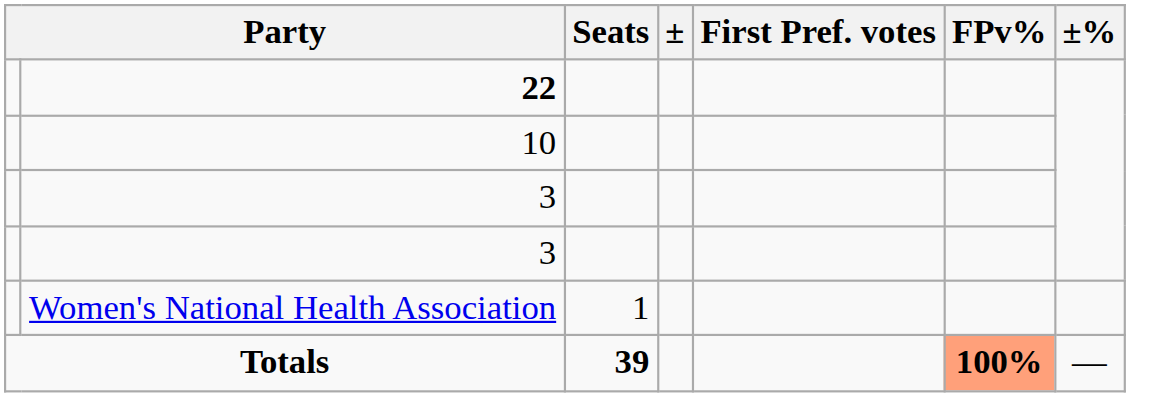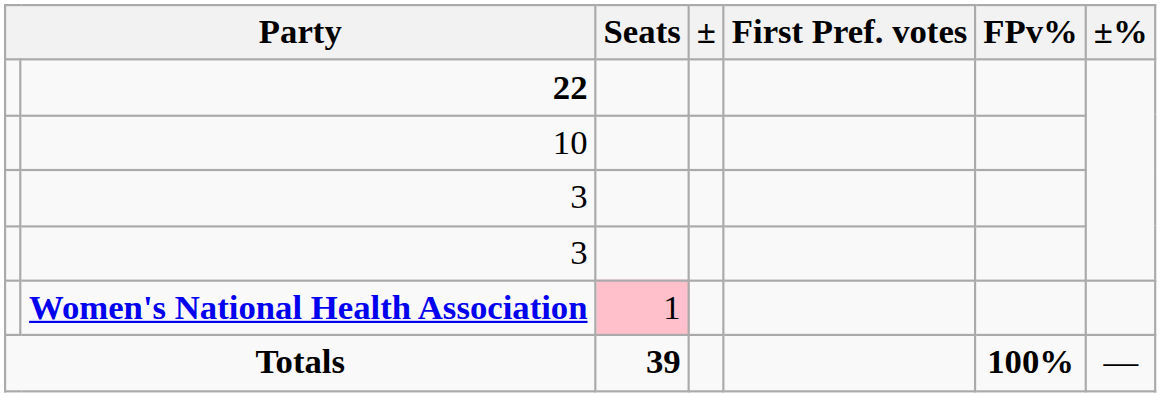(293, 307) normal -> (308, 307) bold
(641, 307) no background -> (672, 307) pink background
(999, 362) lightsalmon background -> (1031, 362) no background
